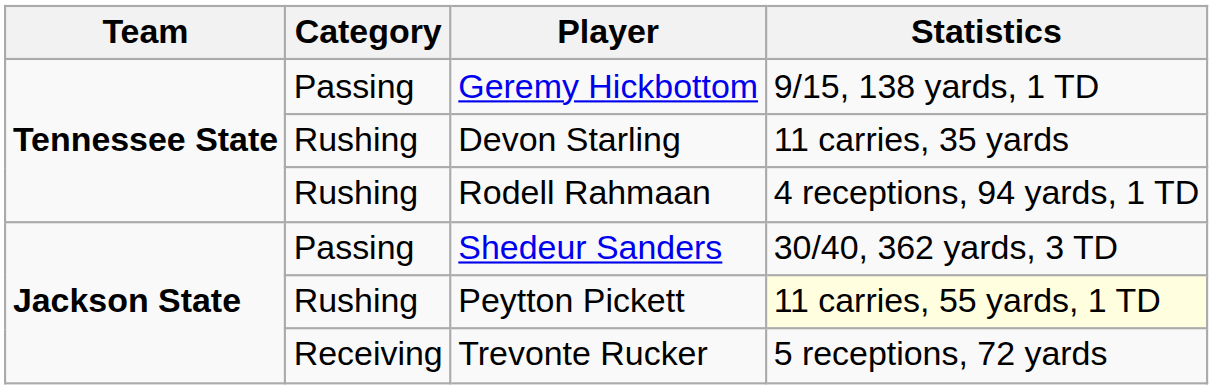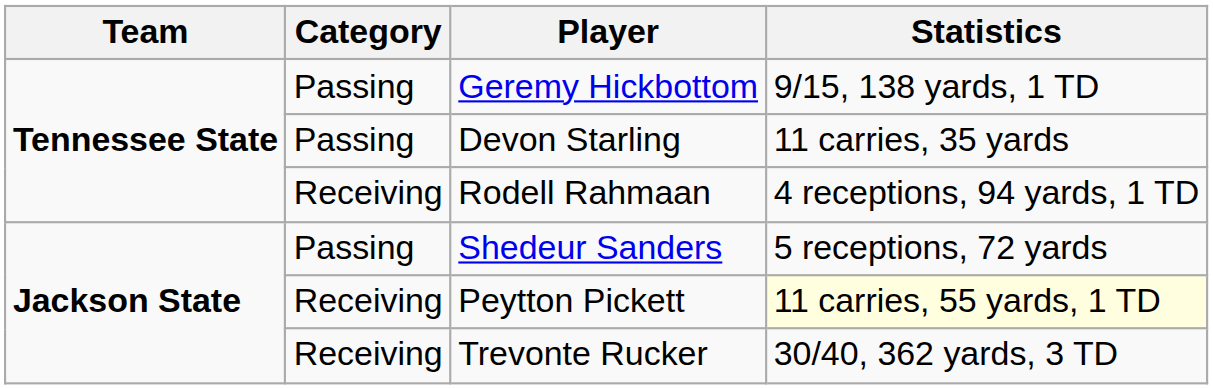(356, 139) Rushing -> (354, 139) Passing
(356, 193) Rushing -> (368, 193) Receiving
(946, 247) 30/40, 362 yards, 3 TD -> (941, 247) 5 receptions, 72 yards
(356, 301) Rushing -> (368, 301) Receiving
(941, 355) 5 receptions, 72 yards -> (946, 355) 30/40, 362 yards, 3 TD
